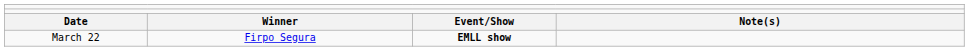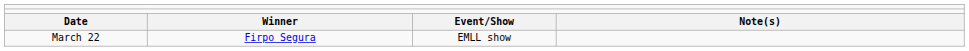(484, 38) bold -> (484, 38) normal
